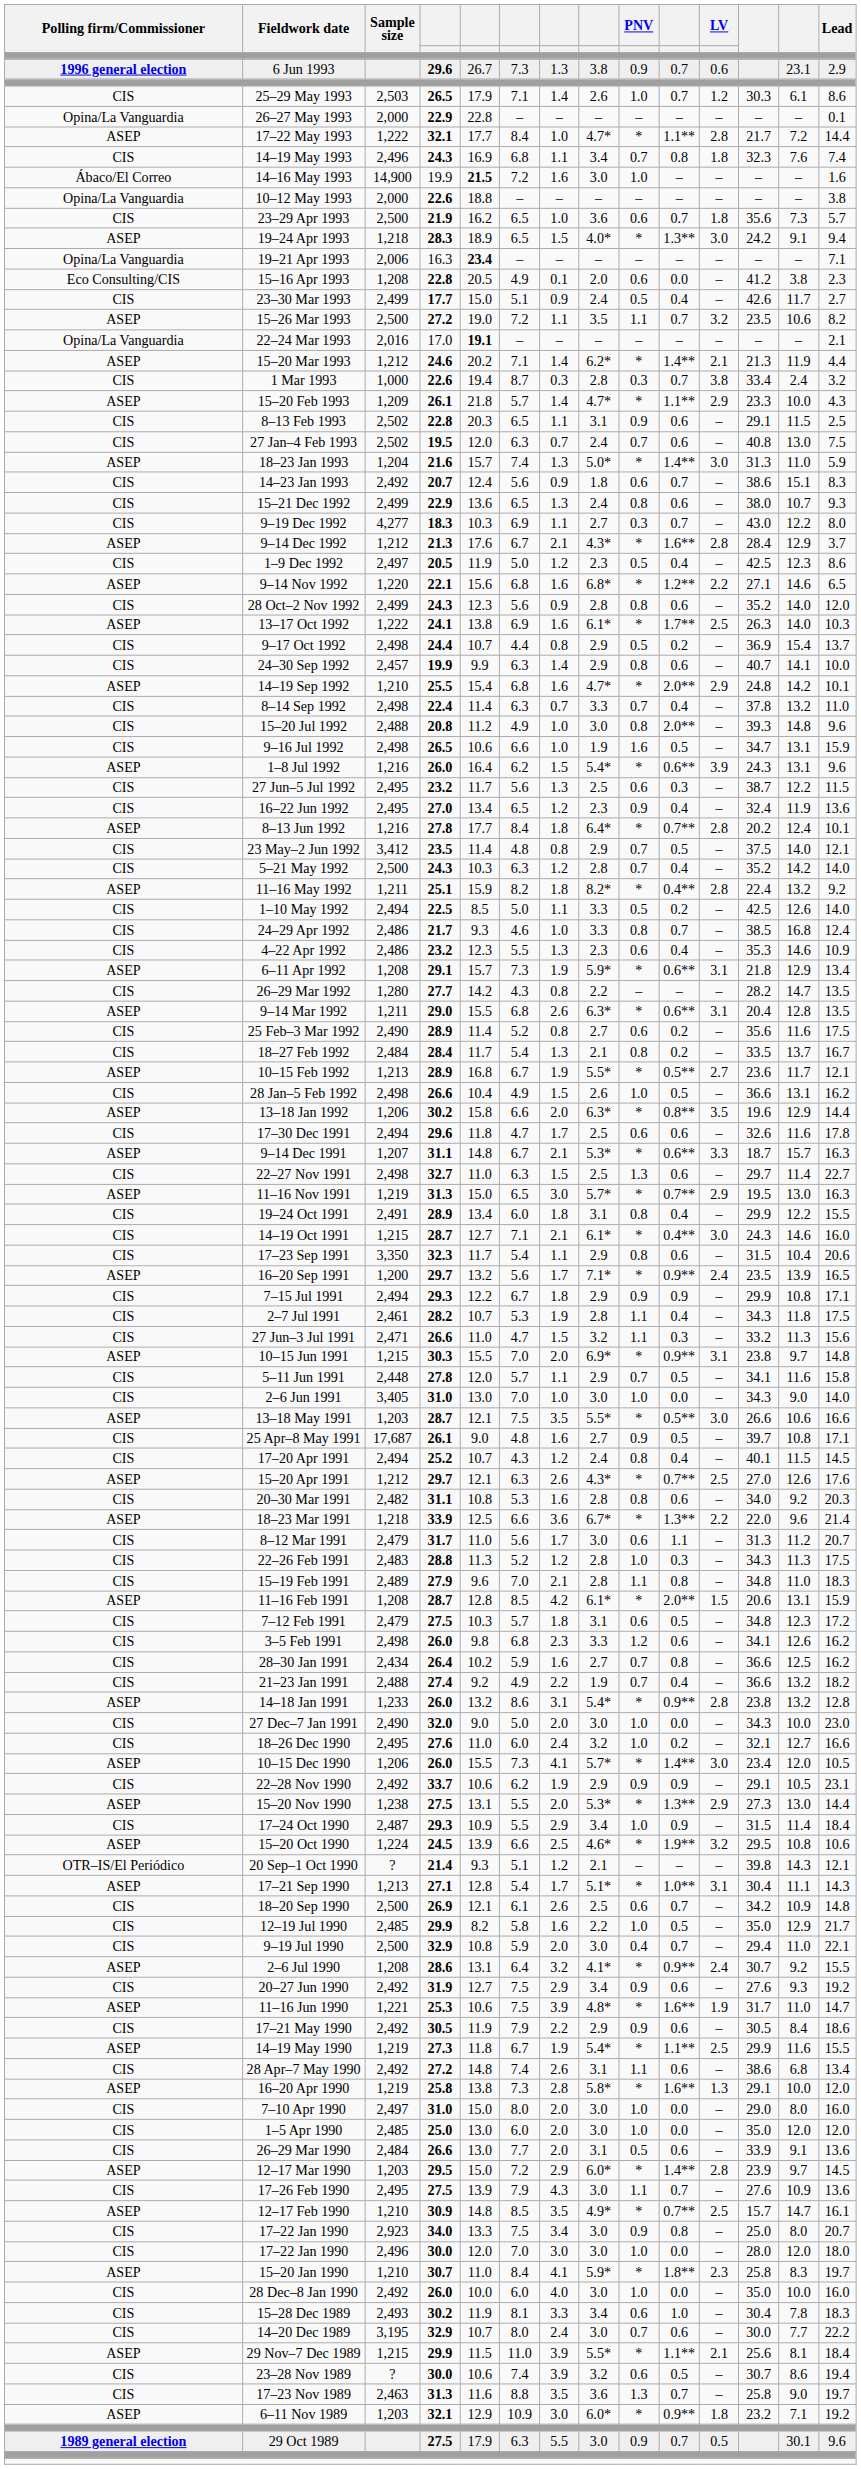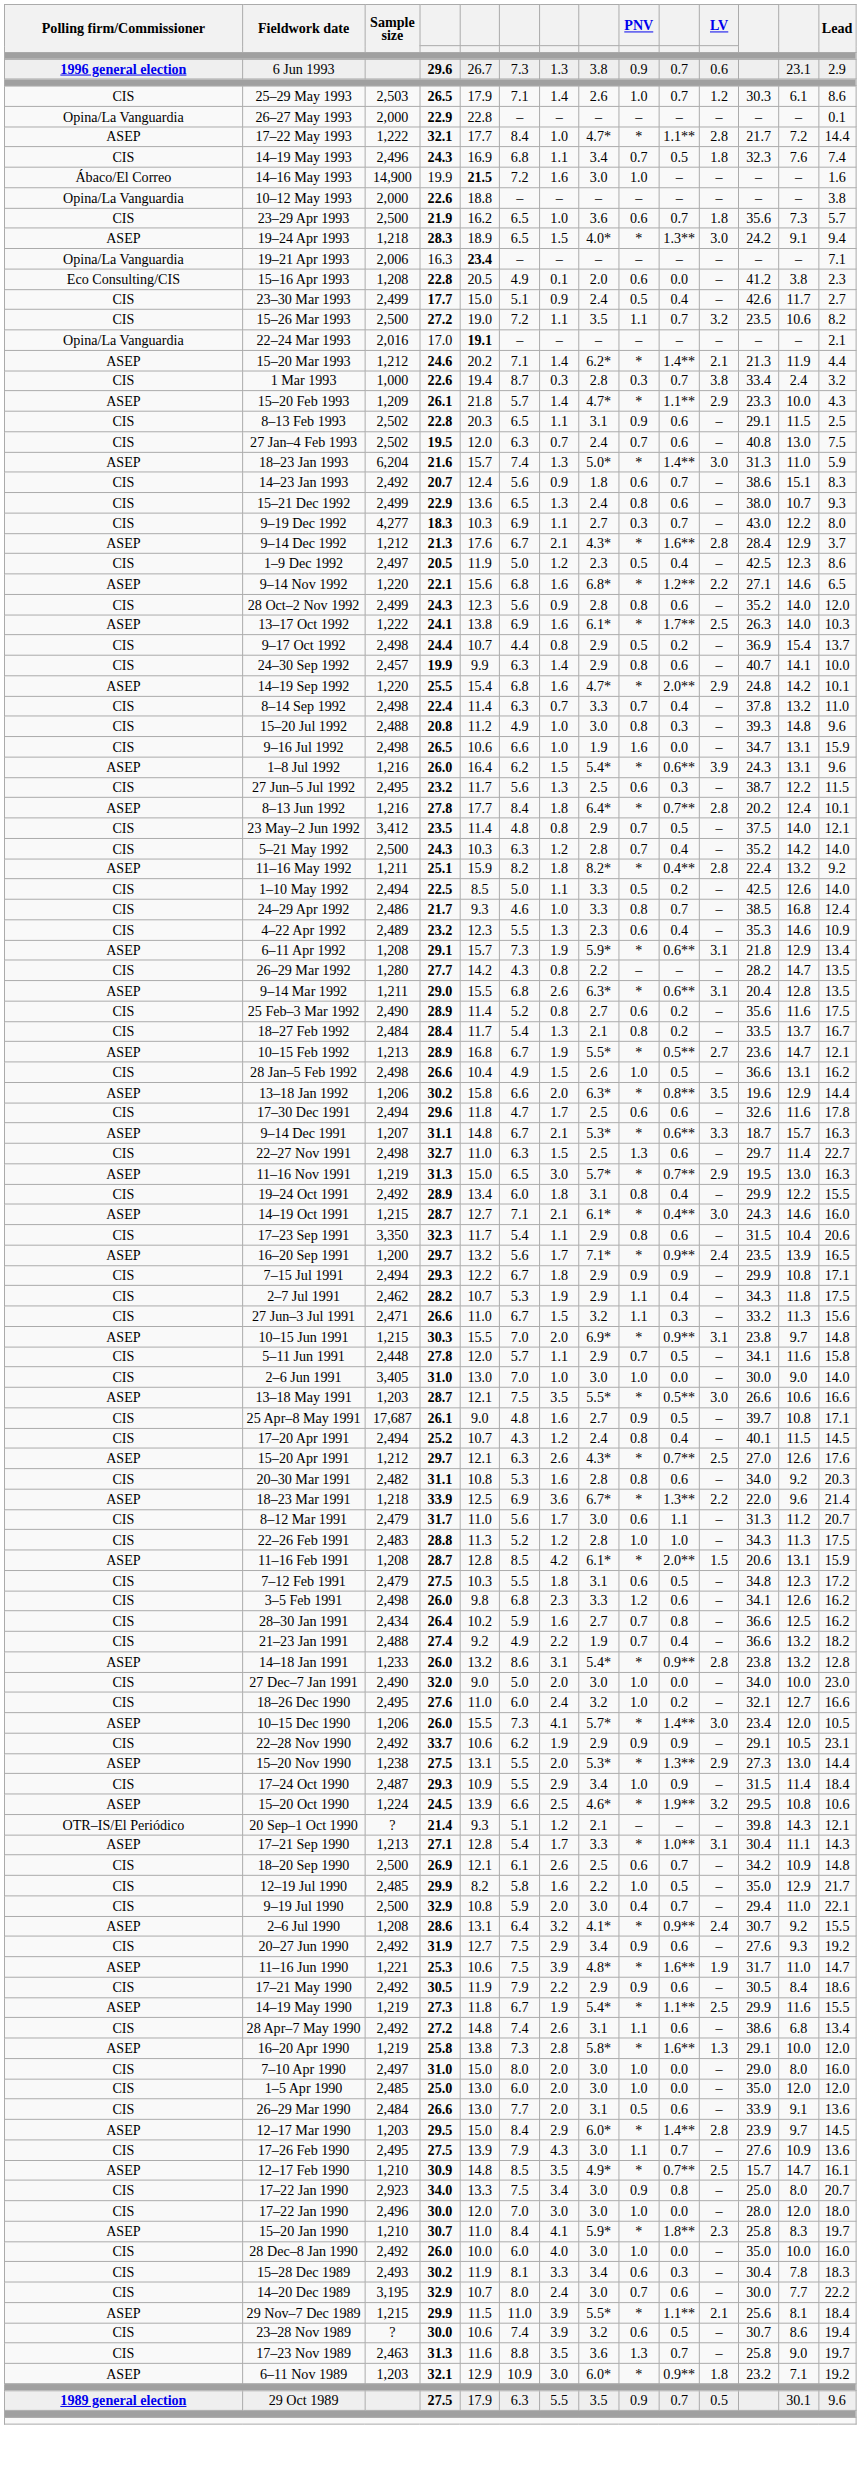(679, 157) 0.8 -> (679, 157) 0.5
(123, 320) ASEP -> (123, 320) CIS
(392, 462) 1,204 -> (392, 462) 6,204
(392, 686) 1,210 -> (392, 686) 1,220
(679, 727) 2.0** -> (679, 727) 0.3
(679, 747) 0.5 -> (679, 747) 0.0
- row: (304, 808)
(392, 950) 2,486 -> (392, 930) 2,489
(799, 1072) 11.7 -> (799, 1052) 14.7
(392, 1215) 2,491 -> (392, 1194) 2,492
(123, 1235) CIS -> (123, 1215) ASEP
(392, 1316) 2,461 -> (392, 1296) 2,462
(599, 1316) 2.8 -> (599, 1296) 2.9
(520, 1337) 4.7 -> (520, 1316) 6.7
(759, 1398) 34.3 -> (759, 1377) 30.0
(520, 1520) 6.6 -> (520, 1500) 6.9
(679, 1561) 0.3 -> (679, 1540) 1.0
- row: (304, 1581)
(520, 1622) 5.7 -> (520, 1581) 5.5
(759, 1723) 34.3 -> (759, 1683) 34.0
(599, 1886) 5.1* -> (599, 1845) 3.3
(520, 2171) 7.2 -> (520, 2130) 8.4
(679, 2313) 1.0 -> (679, 2272) 0.3
(599, 2442) 3.0 -> (599, 2401) 3.5
